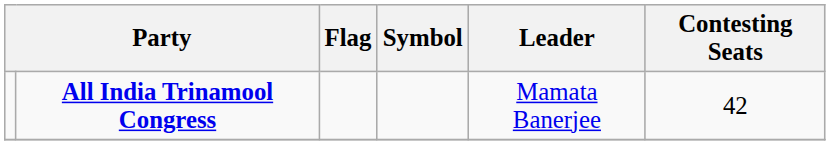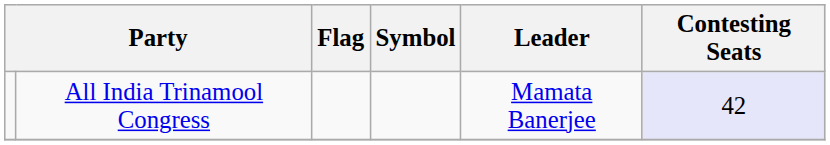(168, 105) bold -> (164, 105) normal
(735, 105) no background -> (734, 105) lavender background
